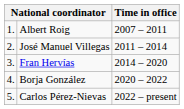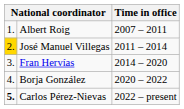(11, 46) no background -> (11, 46) gold background
(11, 96) normal -> (11, 96) bold
